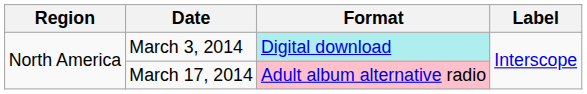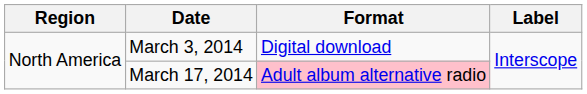(326, 46) paleturquoise background -> (326, 46) no background
